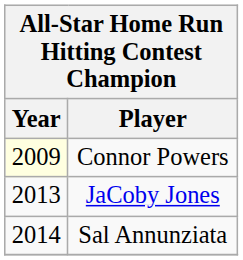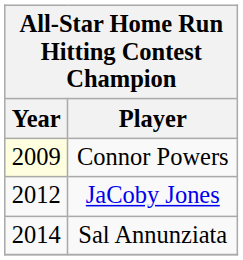(36, 195) 2013 -> (36, 195) 2012
